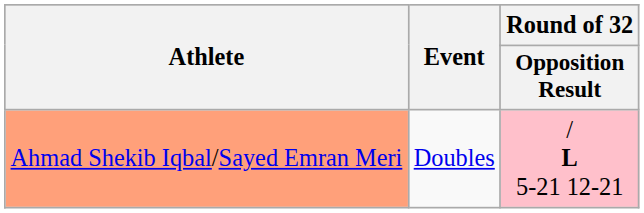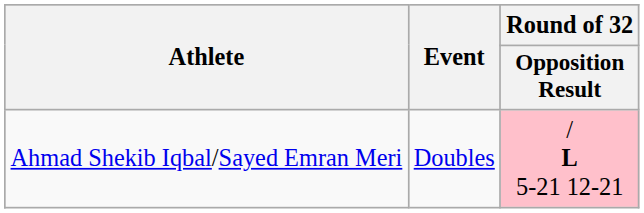(206, 158) lightsalmon background -> (206, 158) no background
